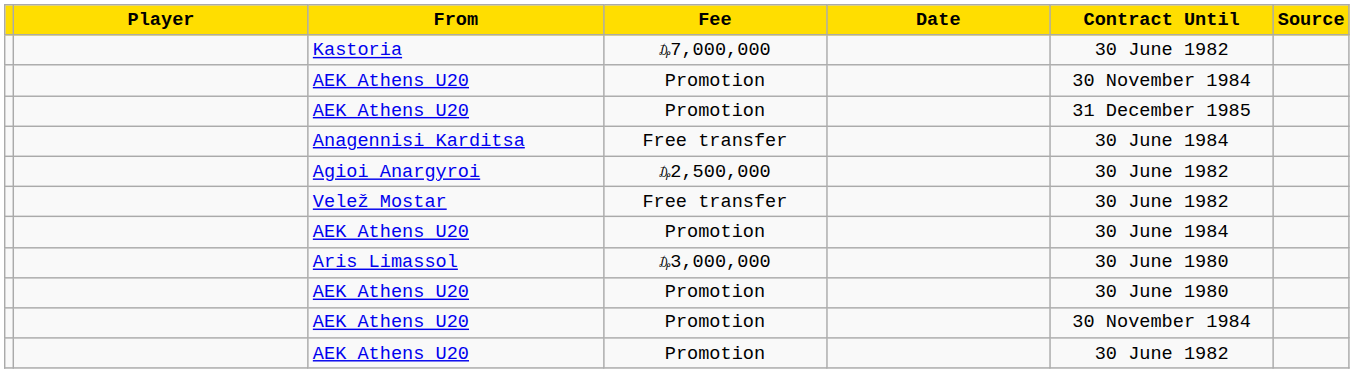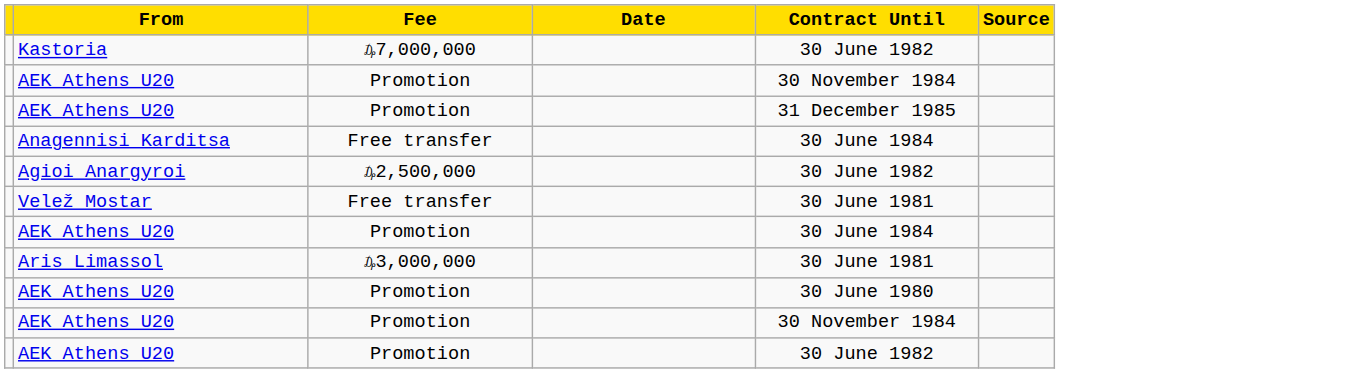- column: (161, 20)
(1162, 202) 30 June 1982 -> (867, 202) 30 June 1981
(1162, 262) 30 June 1980 -> (867, 262) 30 June 1981
